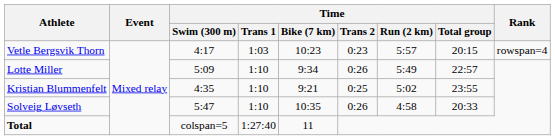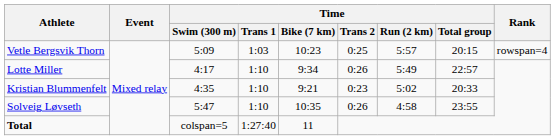(204, 50) 4:17 -> (204, 50) 5:09
(358, 50) 0:23 -> (358, 50) 0:25
(204, 69) 5:09 -> (204, 69) 4:17
(358, 88) 0:25 -> (358, 88) 0:23
(465, 88) 23:55 -> (465, 88) 20:33
(465, 107) 20:33 -> (465, 107) 23:55
